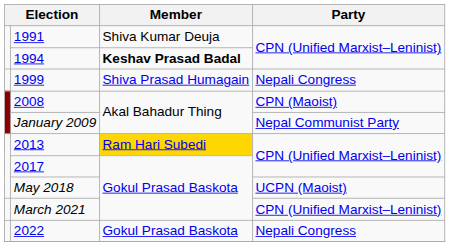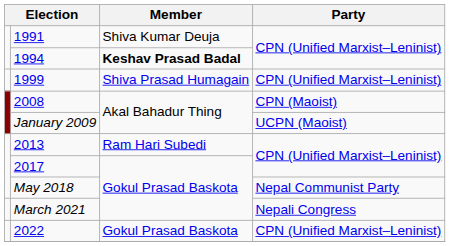(306, 79) Nepali Congress -> (348, 79) CPN (Unified Marxist–Leninist)
(327, 123) Nepal Communist Party -> (301, 123) UCPN (Maoist)
(154, 144) gold background -> (154, 144) no background
(301, 187) UCPN (Maoist) -> (327, 187) Nepal Communist Party
(348, 209) CPN (Unified Marxist–Leninist) -> (306, 209) Nepali Congress
(306, 230) Nepali Congress -> (348, 230) CPN (Unified Marxist–Leninist)
